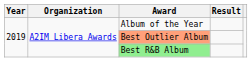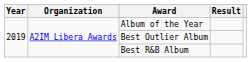(164, 37) lightsalmon background -> (164, 37) no background
(155, 50) lightgreen background -> (155, 50) no background
